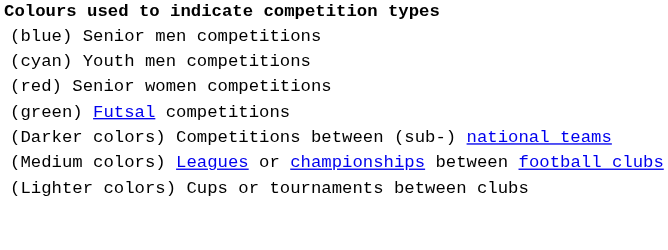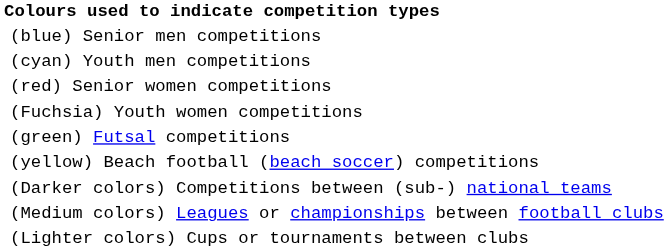+ row: (186, 112)
+ row: (275, 163)
